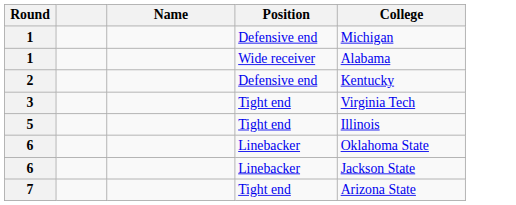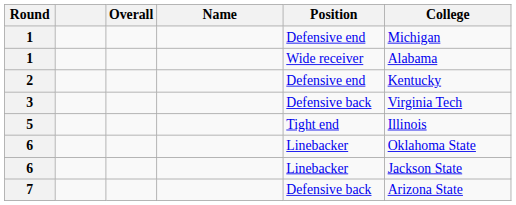+ column: (131, 15)
(264, 102) Tight end -> (329, 102) Defensive back
(264, 189) Tight end -> (329, 189) Defensive back
